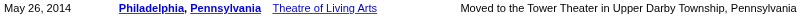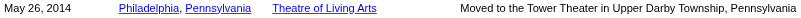(190, 8) bold -> (185, 8) normal
